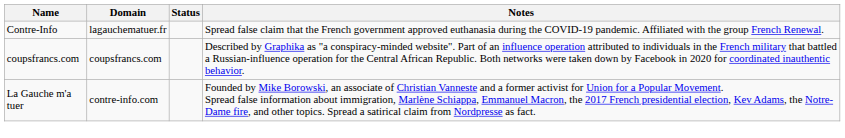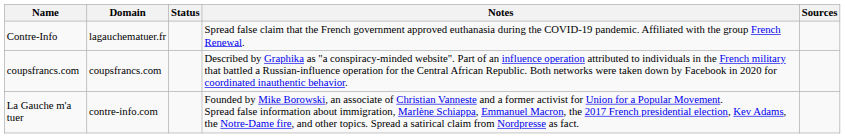+ column: (820, 13)
